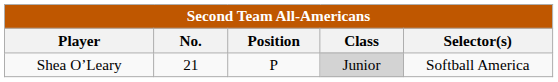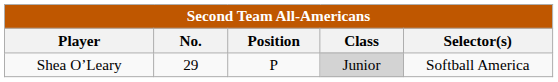(191, 64) 21 -> (191, 64) 29
